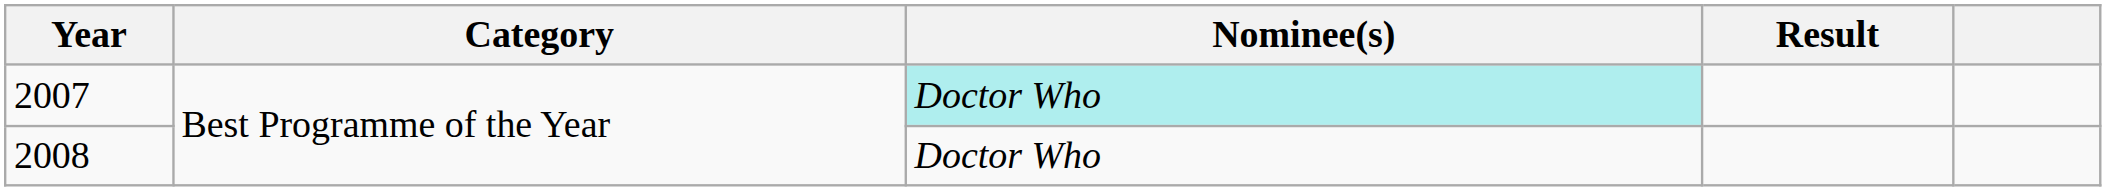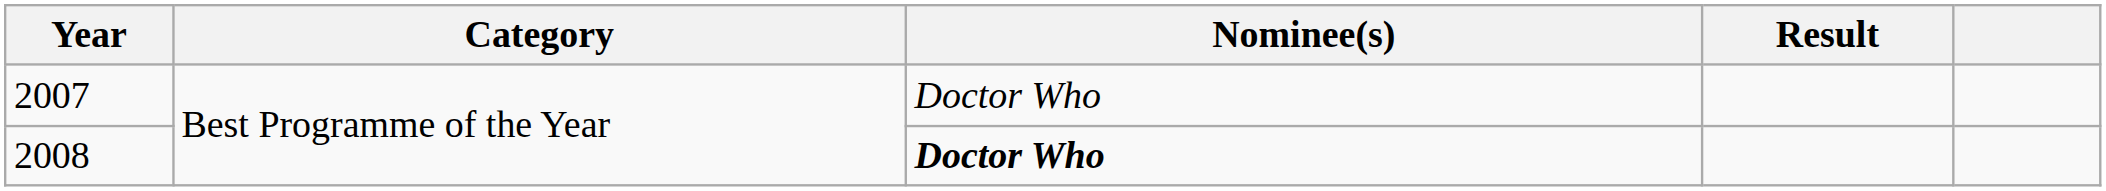(1008, 94) paleturquoise background -> (1008, 94) no background
(1008, 154) normal -> (1010, 154) bold
